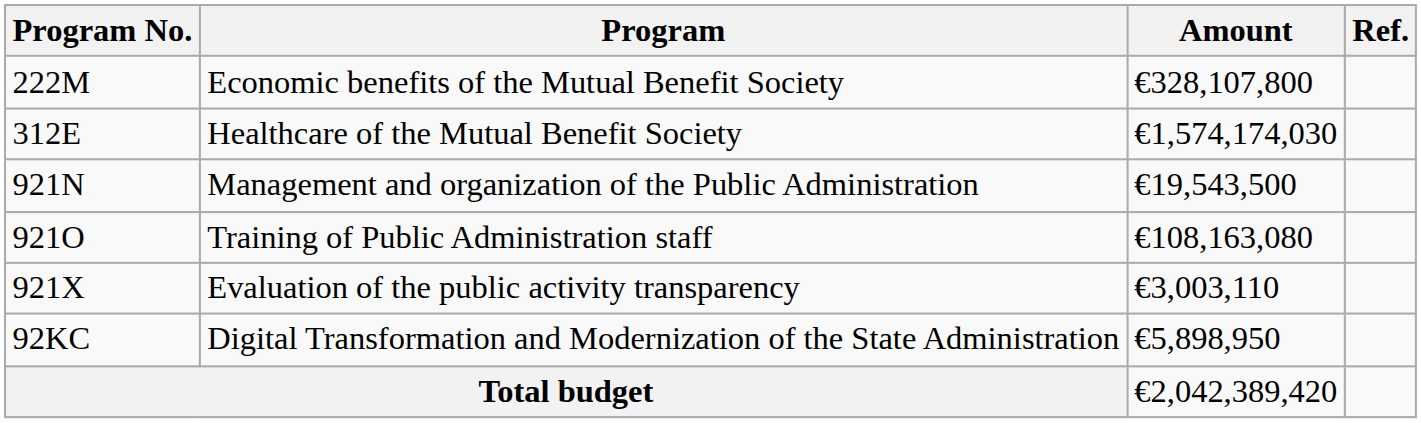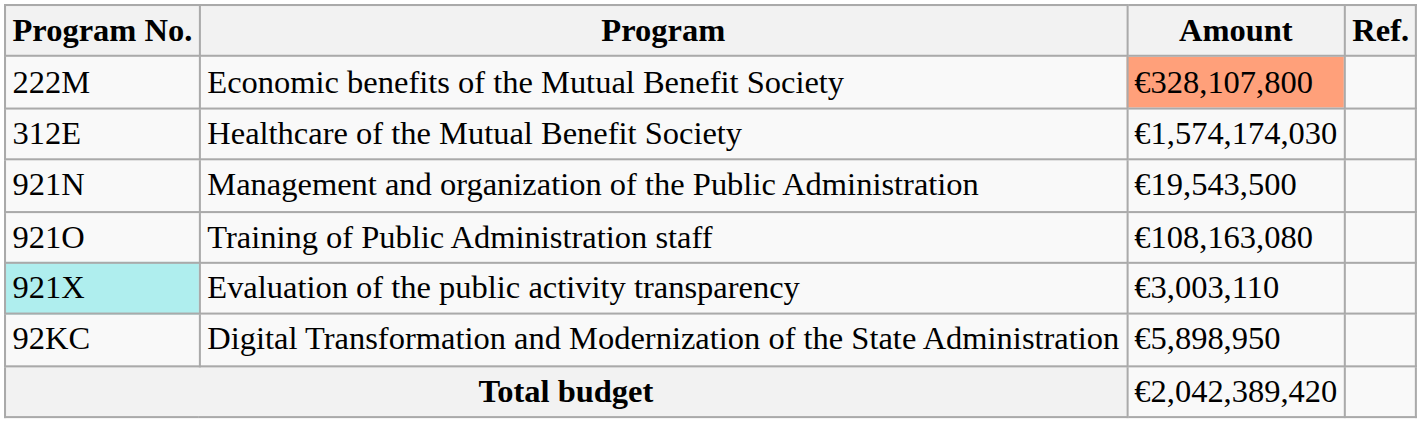(1224, 81) no background -> (1224, 81) lightsalmon background
(49, 287) no background -> (49, 287) paleturquoise background
